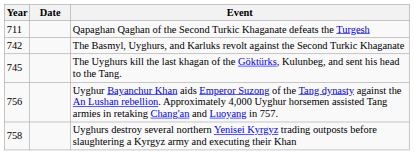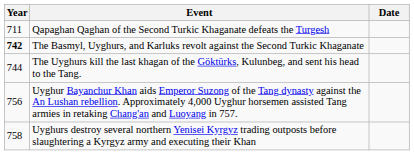columns swapped: (50, 12) <-> (240, 12)
(15, 45) normal -> (15, 45) bold
(15, 68) 745 -> (15, 68) 744
